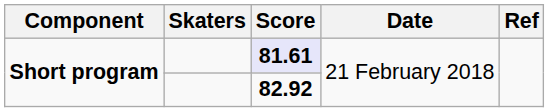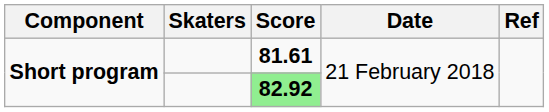(286, 55) lavender background -> (286, 55) no background
(286, 89) no background -> (286, 89) lightgreen background
